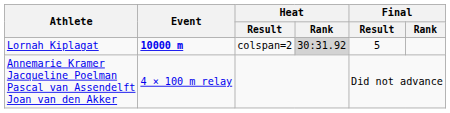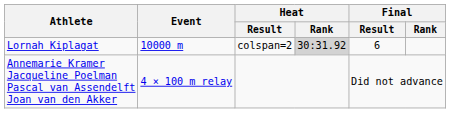(162, 46) bold -> (162, 46) normal
(377, 46) 5 -> (377, 46) 6
